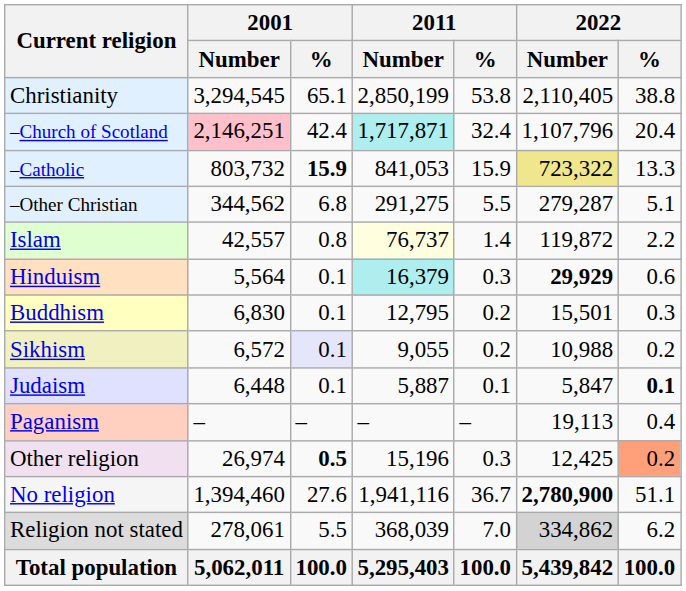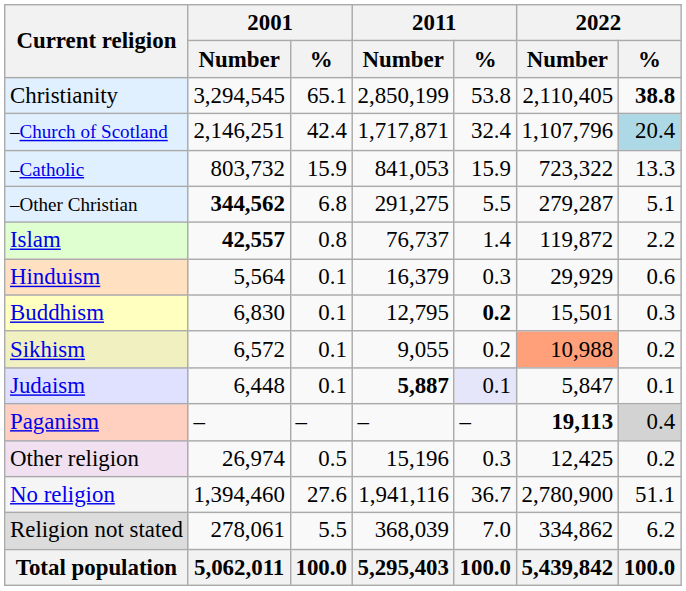(655, 95) normal -> (655, 95) bold
(239, 131) pink background -> (239, 131) no background
(403, 131) paleturquoise background -> (403, 131) no background
(655, 131) no background -> (655, 131) lightblue background
(327, 167) bold -> (327, 167) normal
(576, 167) khaki background -> (576, 167) no background
(248, 204) normal -> (248, 204) bold
(253, 240) normal -> (253, 240) bold
(418, 240) lightyellow background -> (418, 240) no background
(418, 276) paleturquoise background -> (418, 276) no background
(582, 276) bold -> (582, 276) normal
(497, 312) normal -> (497, 312) bold
(333, 349) lavender background -> (333, 349) no background
(582, 349) no background -> (582, 349) lightsalmon background
(423, 385) normal -> (423, 385) bold
(497, 385) no background -> (497, 385) lavender background
(661, 385) bold -> (661, 385) normal
(582, 421) normal -> (582, 421) bold
(661, 421) no background -> (661, 421) lightgrey background
(333, 458) bold -> (333, 458) normal
(661, 458) lightsalmon background -> (661, 458) no background
(567, 494) bold -> (567, 494) normal
(576, 530) lightgrey background -> (576, 530) no background
